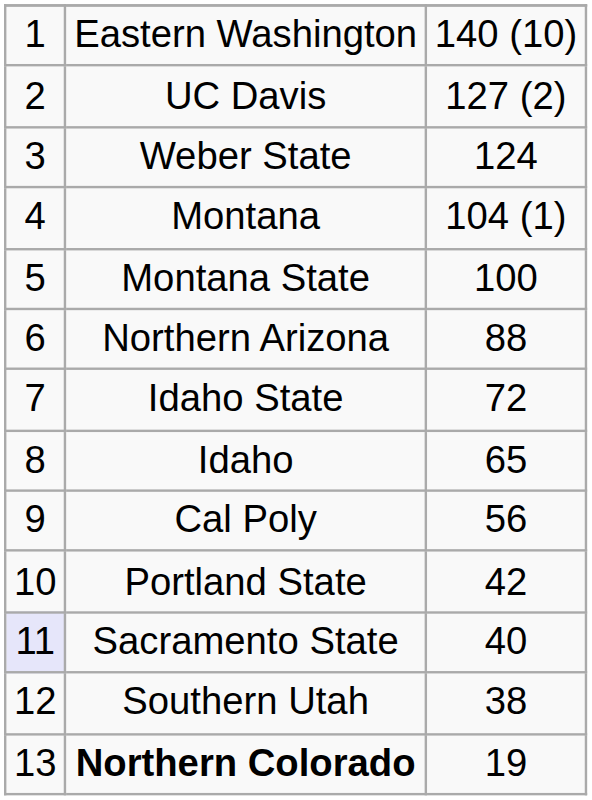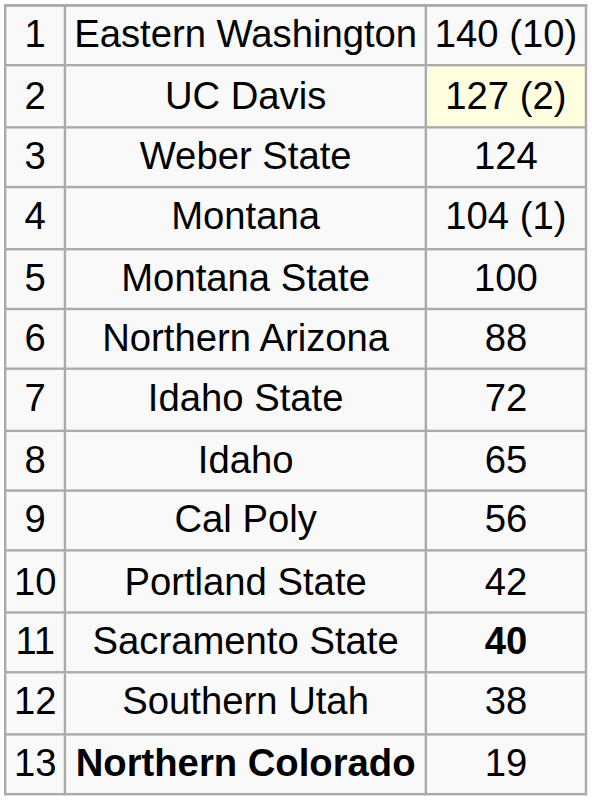(506, 95) no background -> (506, 95) lightyellow background
(35, 641) lavender background -> (35, 641) no background
(506, 641) normal -> (506, 641) bold
